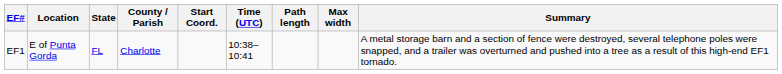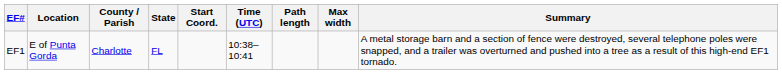columns swapped: (148, 17) <-> (104, 17)
